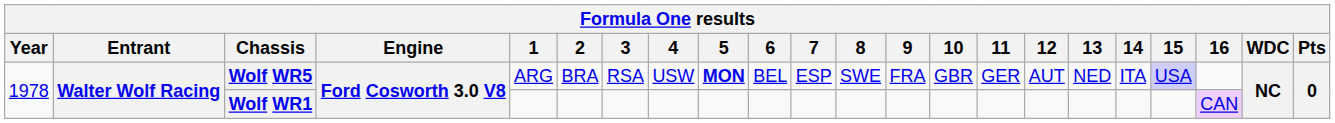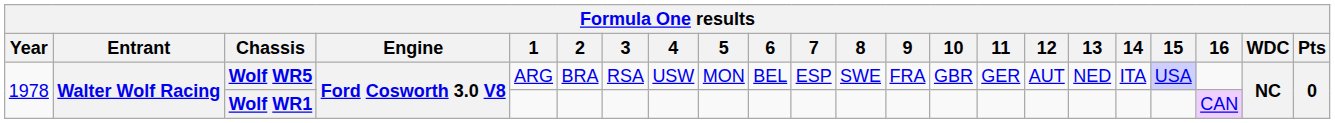(724, 76) bold -> (724, 76) normal
